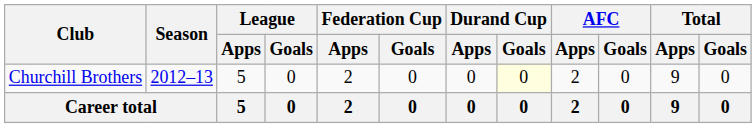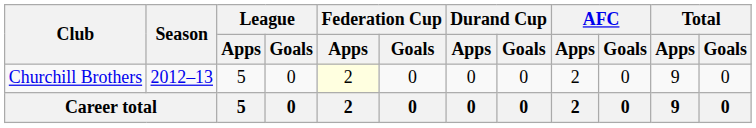(348, 78) no background -> (348, 78) lightyellow background
(524, 78) lightyellow background -> (524, 78) no background
